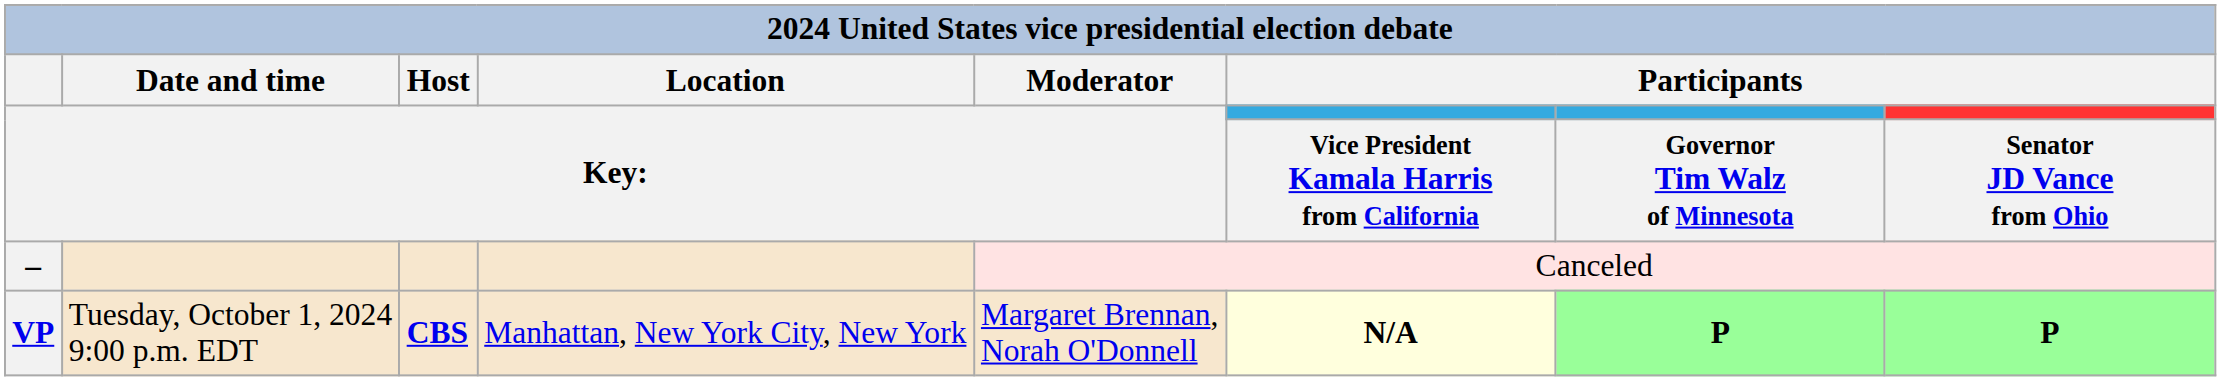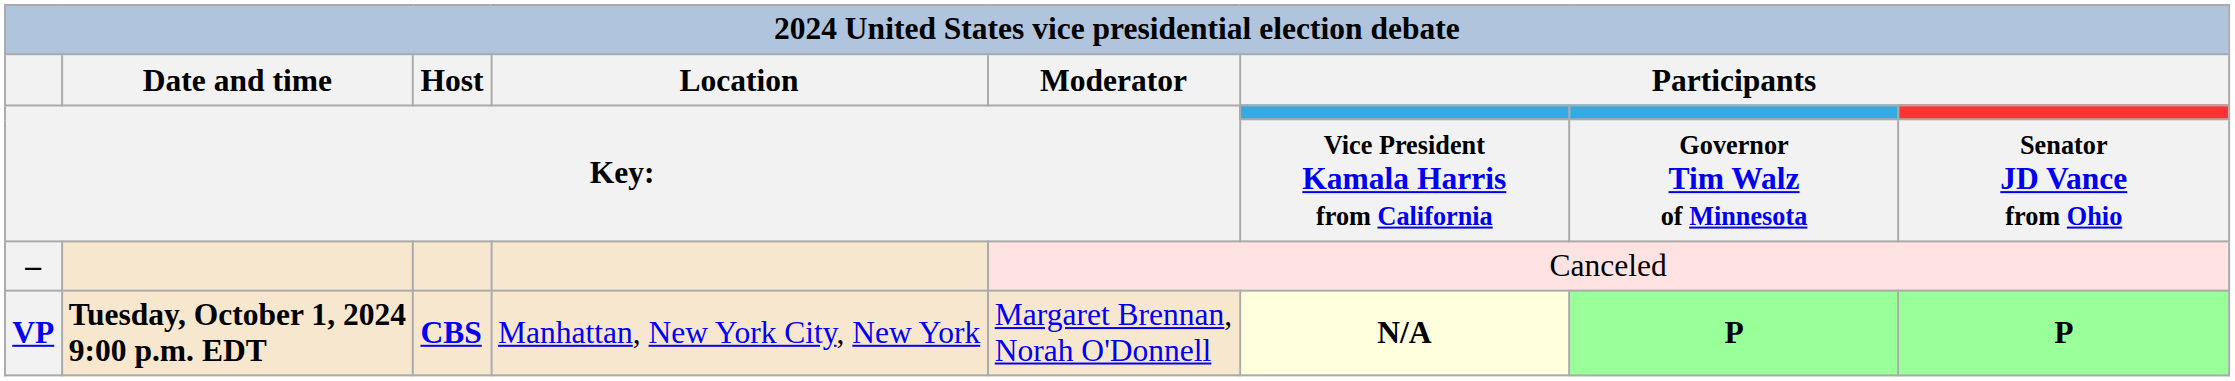(230, 332) normal -> (237, 332) bold
